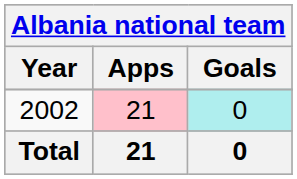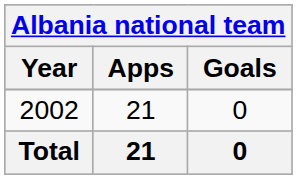(141, 109) pink background -> (141, 109) no background
(240, 109) paleturquoise background -> (240, 109) no background
